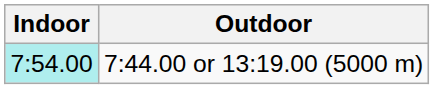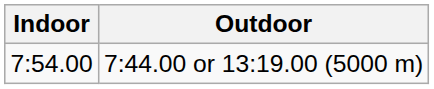(52, 63) paleturquoise background -> (52, 63) no background
